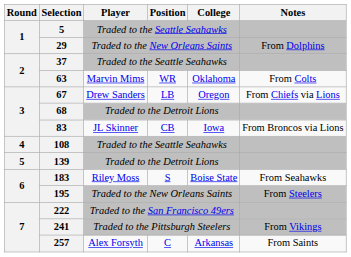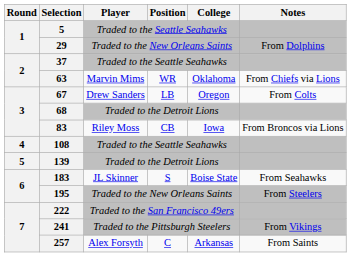(293, 78) From Colts -> (293, 78) From Chiefs via Lions
(293, 95) From Chiefs via Lions -> (293, 95) From Colts
(116, 128) JL Skinner -> (116, 128) Riley Moss
(116, 177) Riley Moss -> (116, 177) JL Skinner
